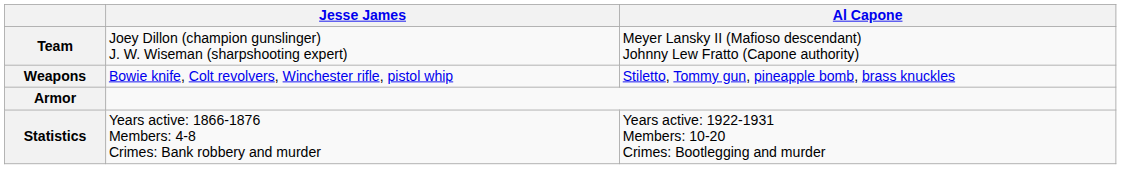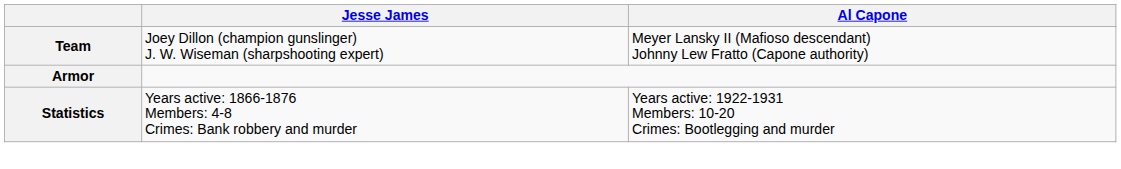- row: (55, 76)
